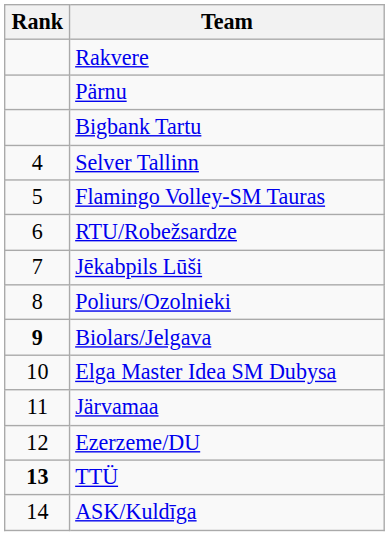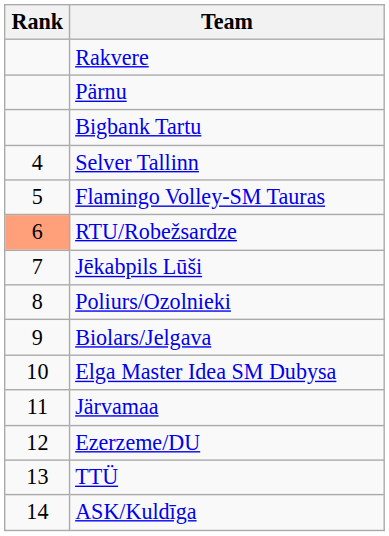(37, 232) no background -> (37, 232) lightsalmon background
(37, 337) bold -> (37, 337) normal
(37, 477) bold -> (37, 477) normal
